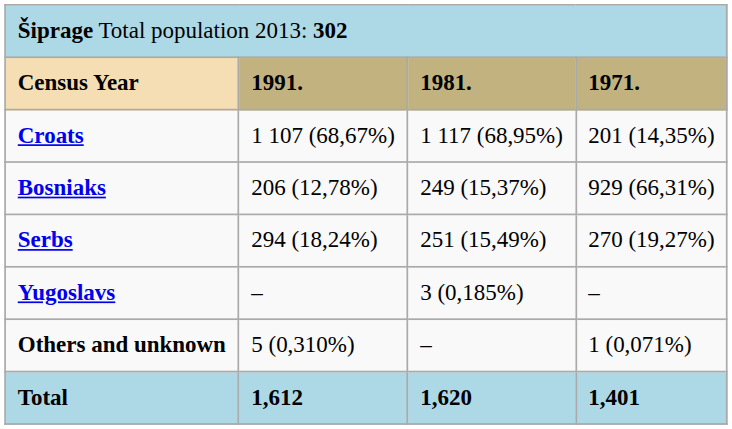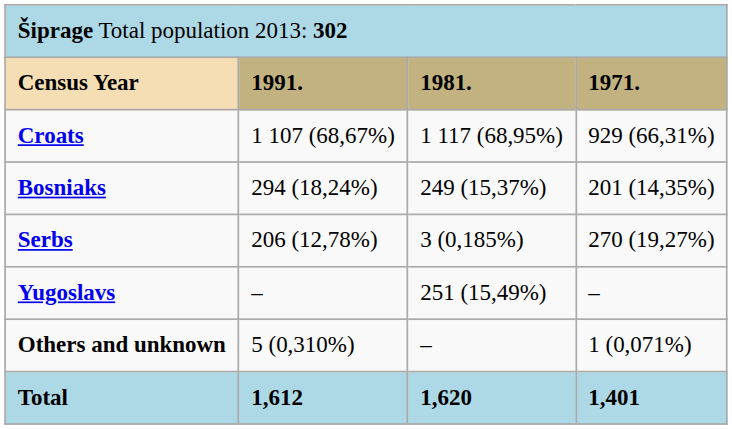(651, 135) 201 (14,35%) -> (651, 135) 929 (66,31%)
(314, 187) 206 (12,78%) -> (314, 187) 294 (18,24%)
(651, 187) 929 (66,31%) -> (651, 187) 201 (14,35%)
(314, 240) 294 (18,24%) -> (314, 240) 206 (12,78%)
(483, 240) 251 (15,49%) -> (472, 240) 3 (0,185%)
(472, 292) 3 (0,185%) -> (483, 292) 251 (15,49%)
